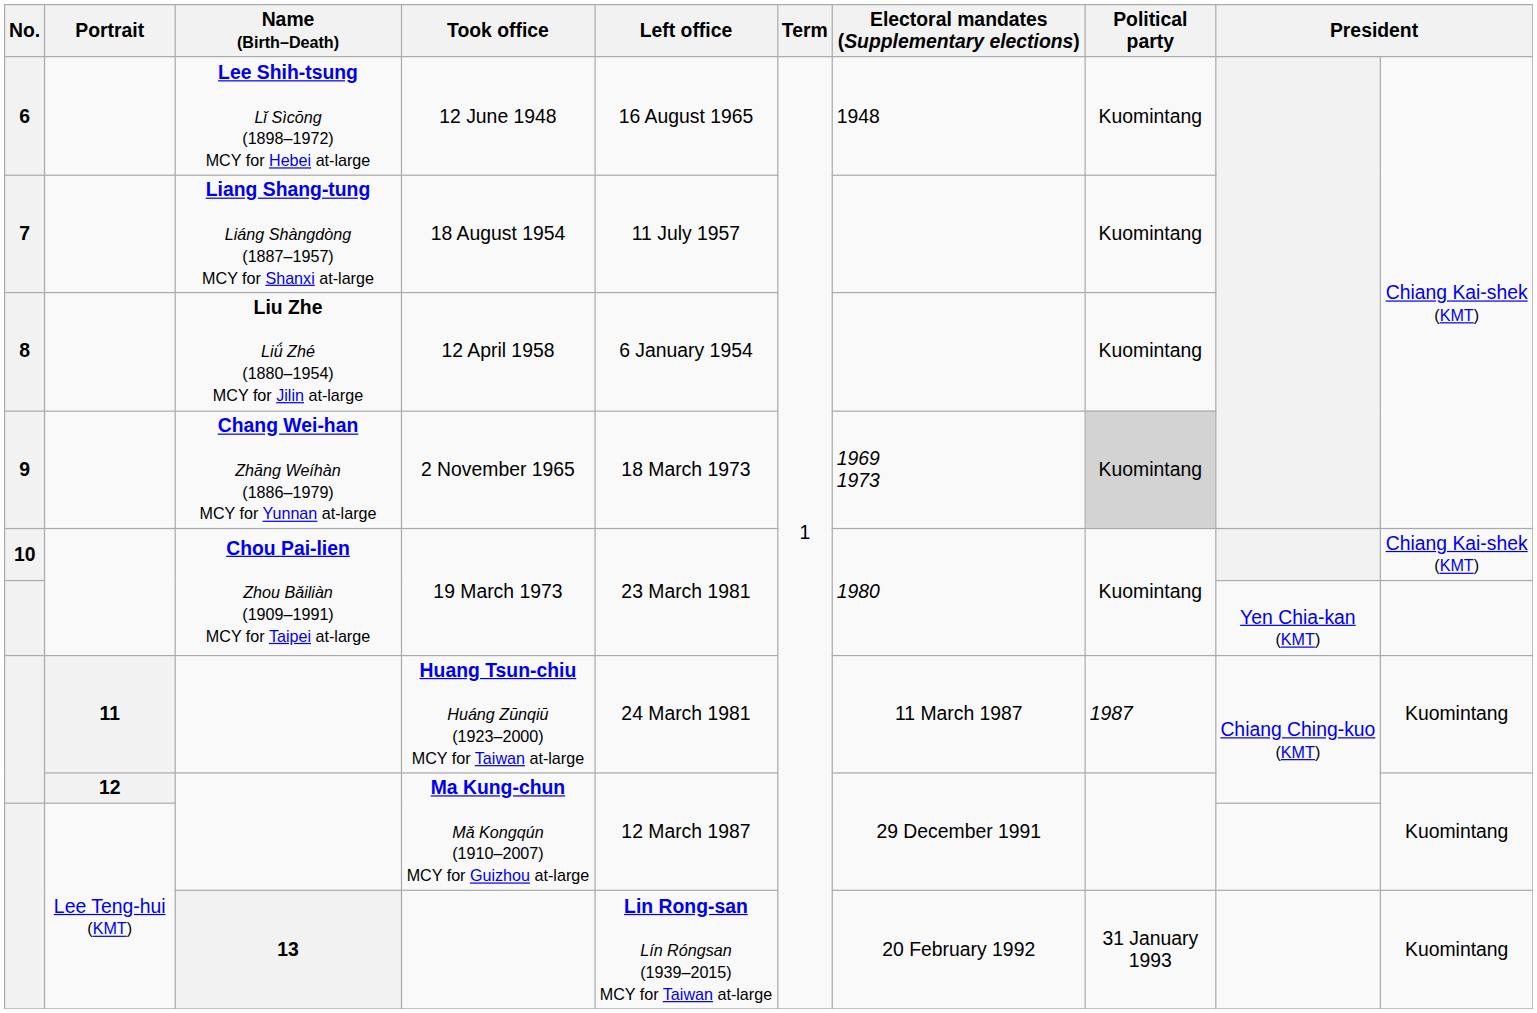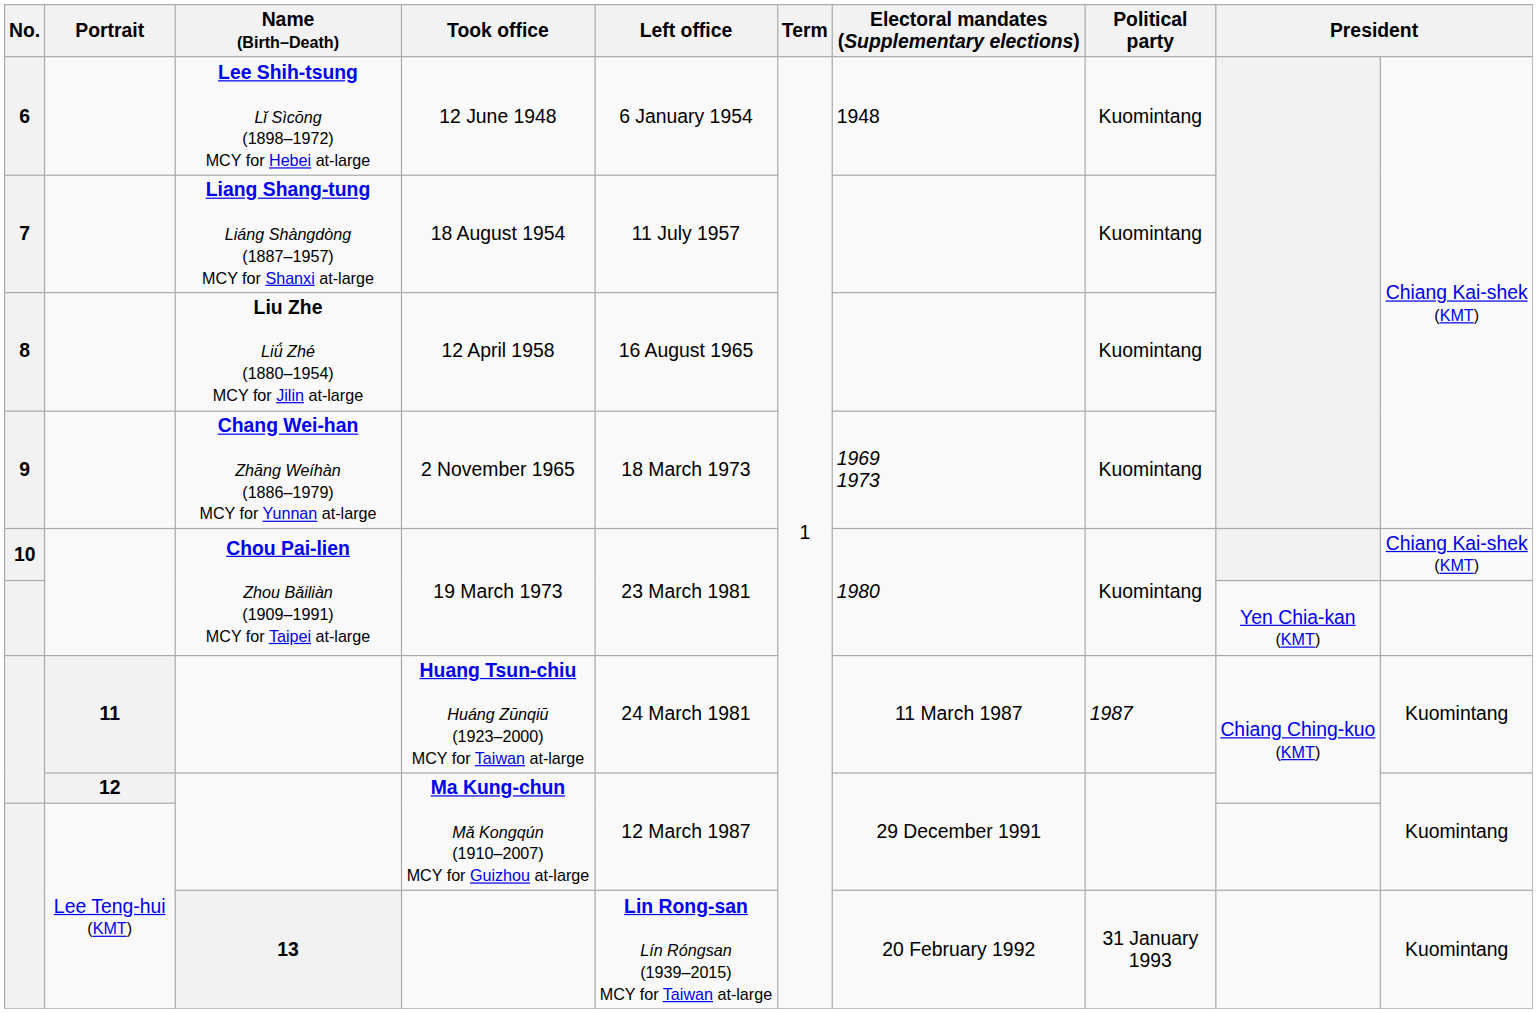(686, 115) 16 August 1965 -> (686, 115) 6 January 1954
(686, 351) 6 January 1954 -> (686, 351) 16 August 1965
(1150, 469) lightgrey background -> (1150, 469) no background
